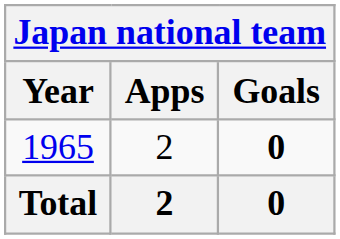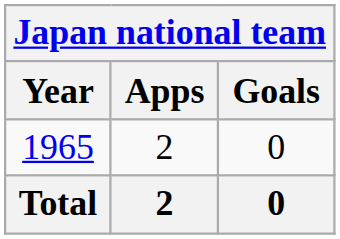(276, 146) bold -> (276, 146) normal
